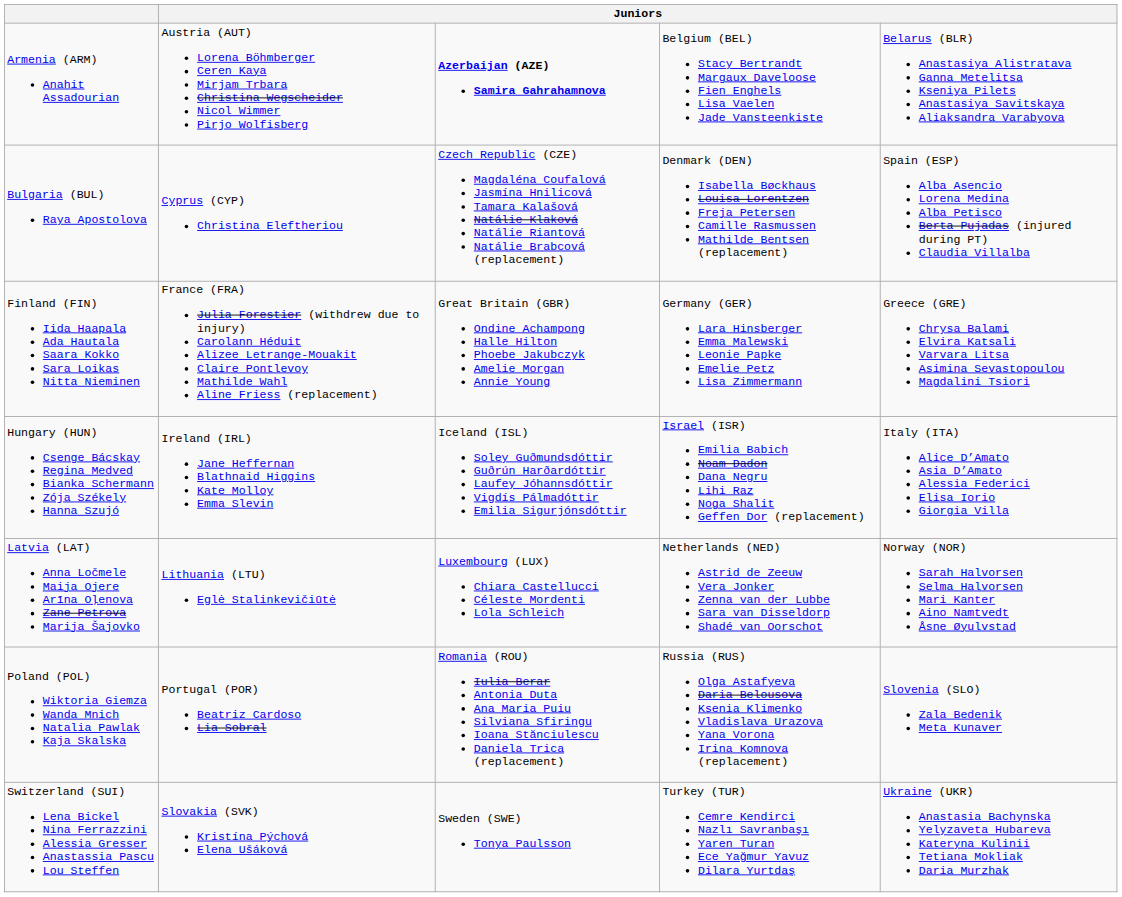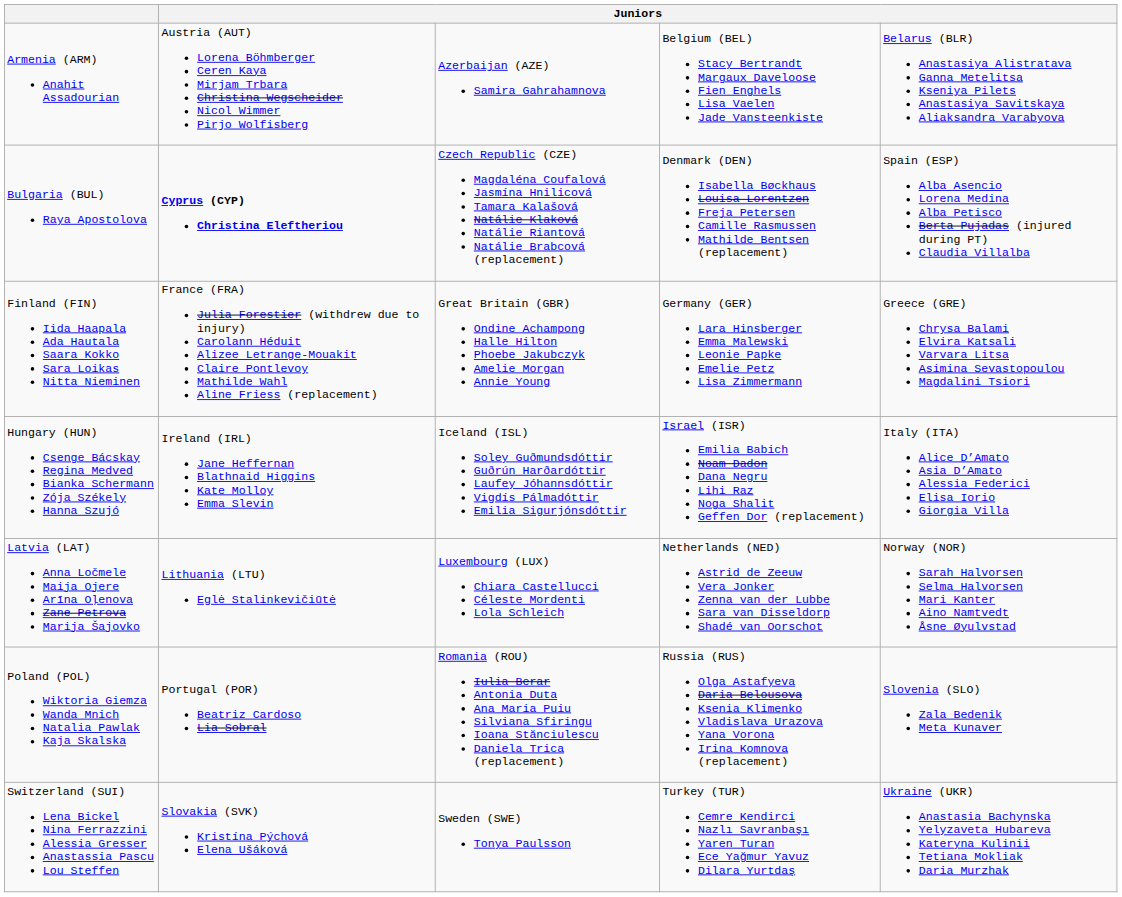(548, 79) bold -> (548, 79) normal
(297, 214) normal -> (297, 214) bold
